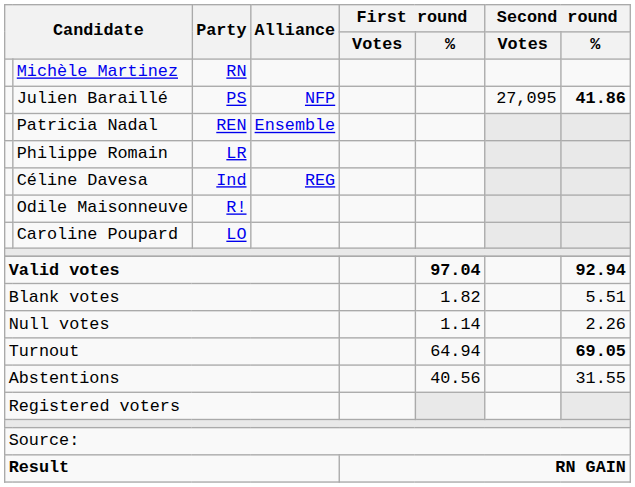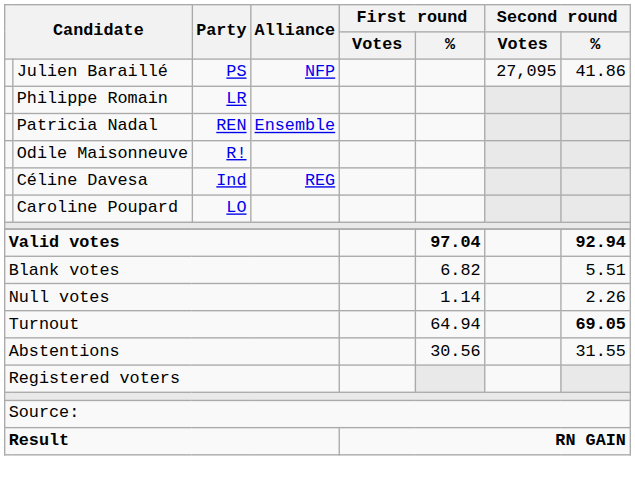- row: (97, 73)
(601, 100) bold -> (601, 73) normal
rows swapped: (87, 127) <-> (92, 154)
rows swapped: (82, 181) <-> (102, 208)
(460, 298) 1.82 -> (460, 271) 6.82
(455, 379) 40.56 -> (455, 352) 30.56
